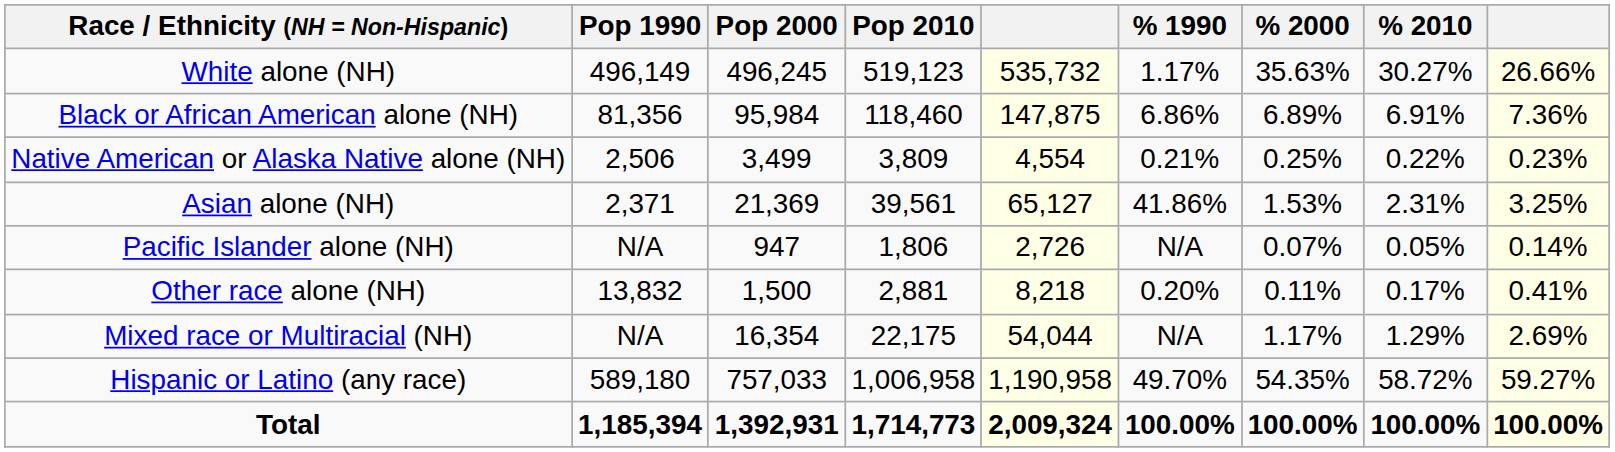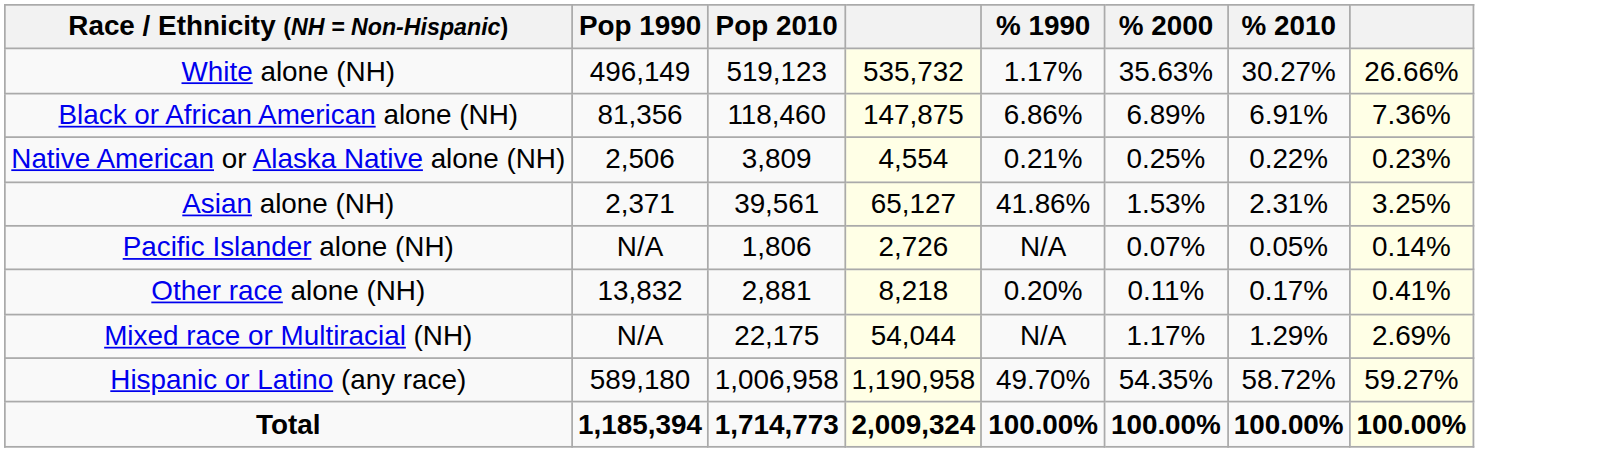- column: (777, 26)
